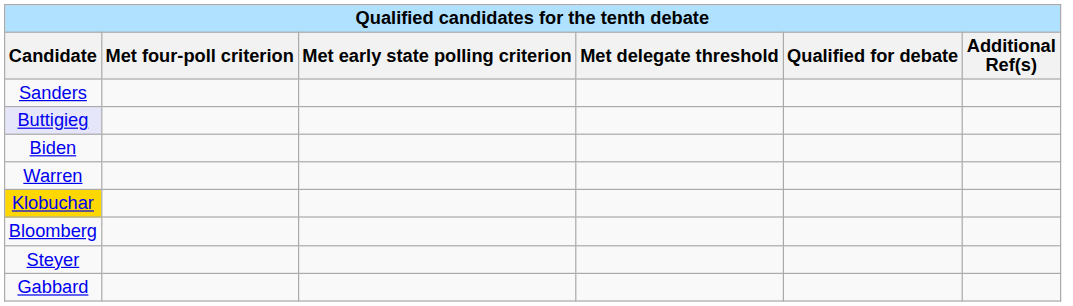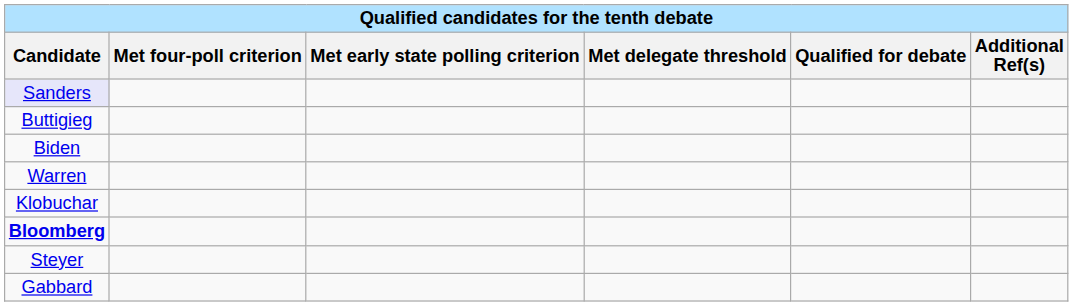(53, 93) no background -> (57, 93) lavender background
(53, 120) lavender background -> (57, 120) no background
(53, 203) gold background -> (57, 203) no background
(53, 231) normal -> (57, 231) bold
